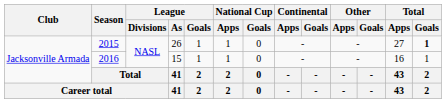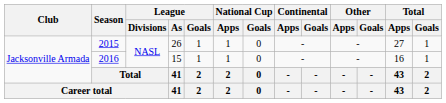(427, 43) bold -> (427, 43) normal
